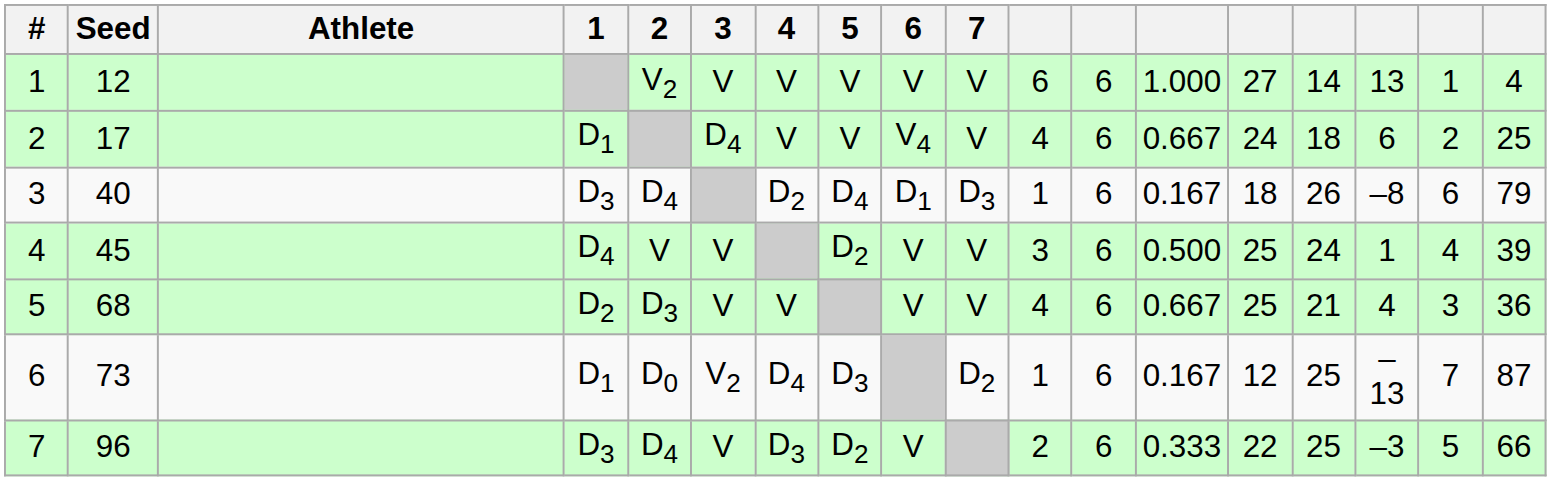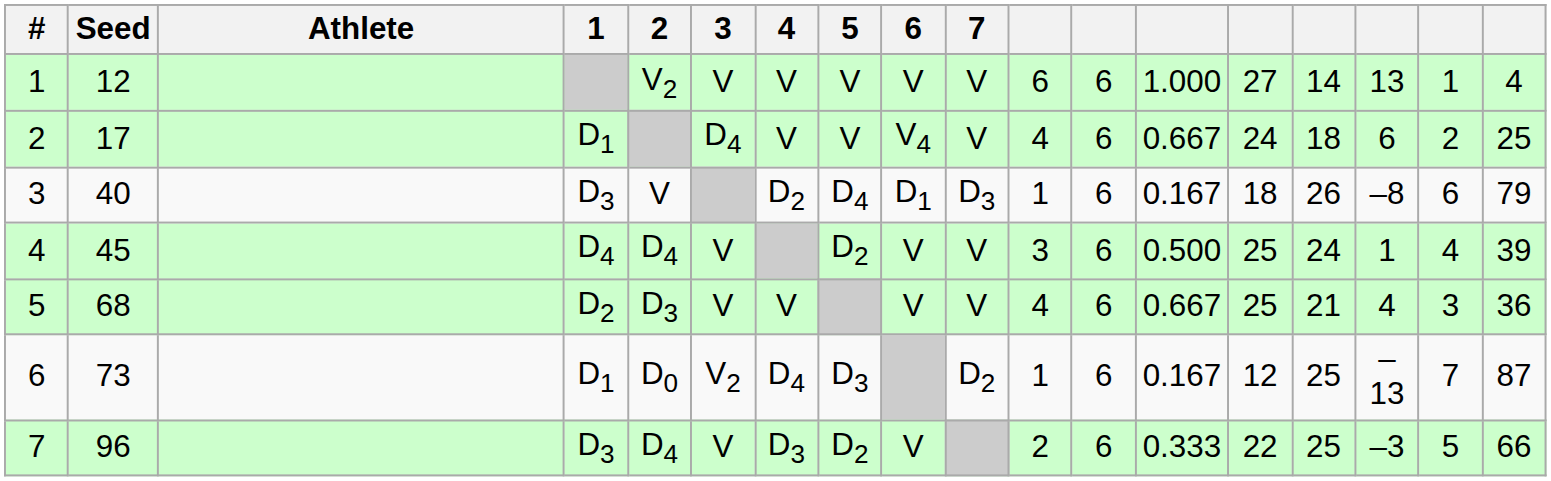(659, 195) D4 -> (659, 194) V
(659, 250) V -> (659, 251) D4
